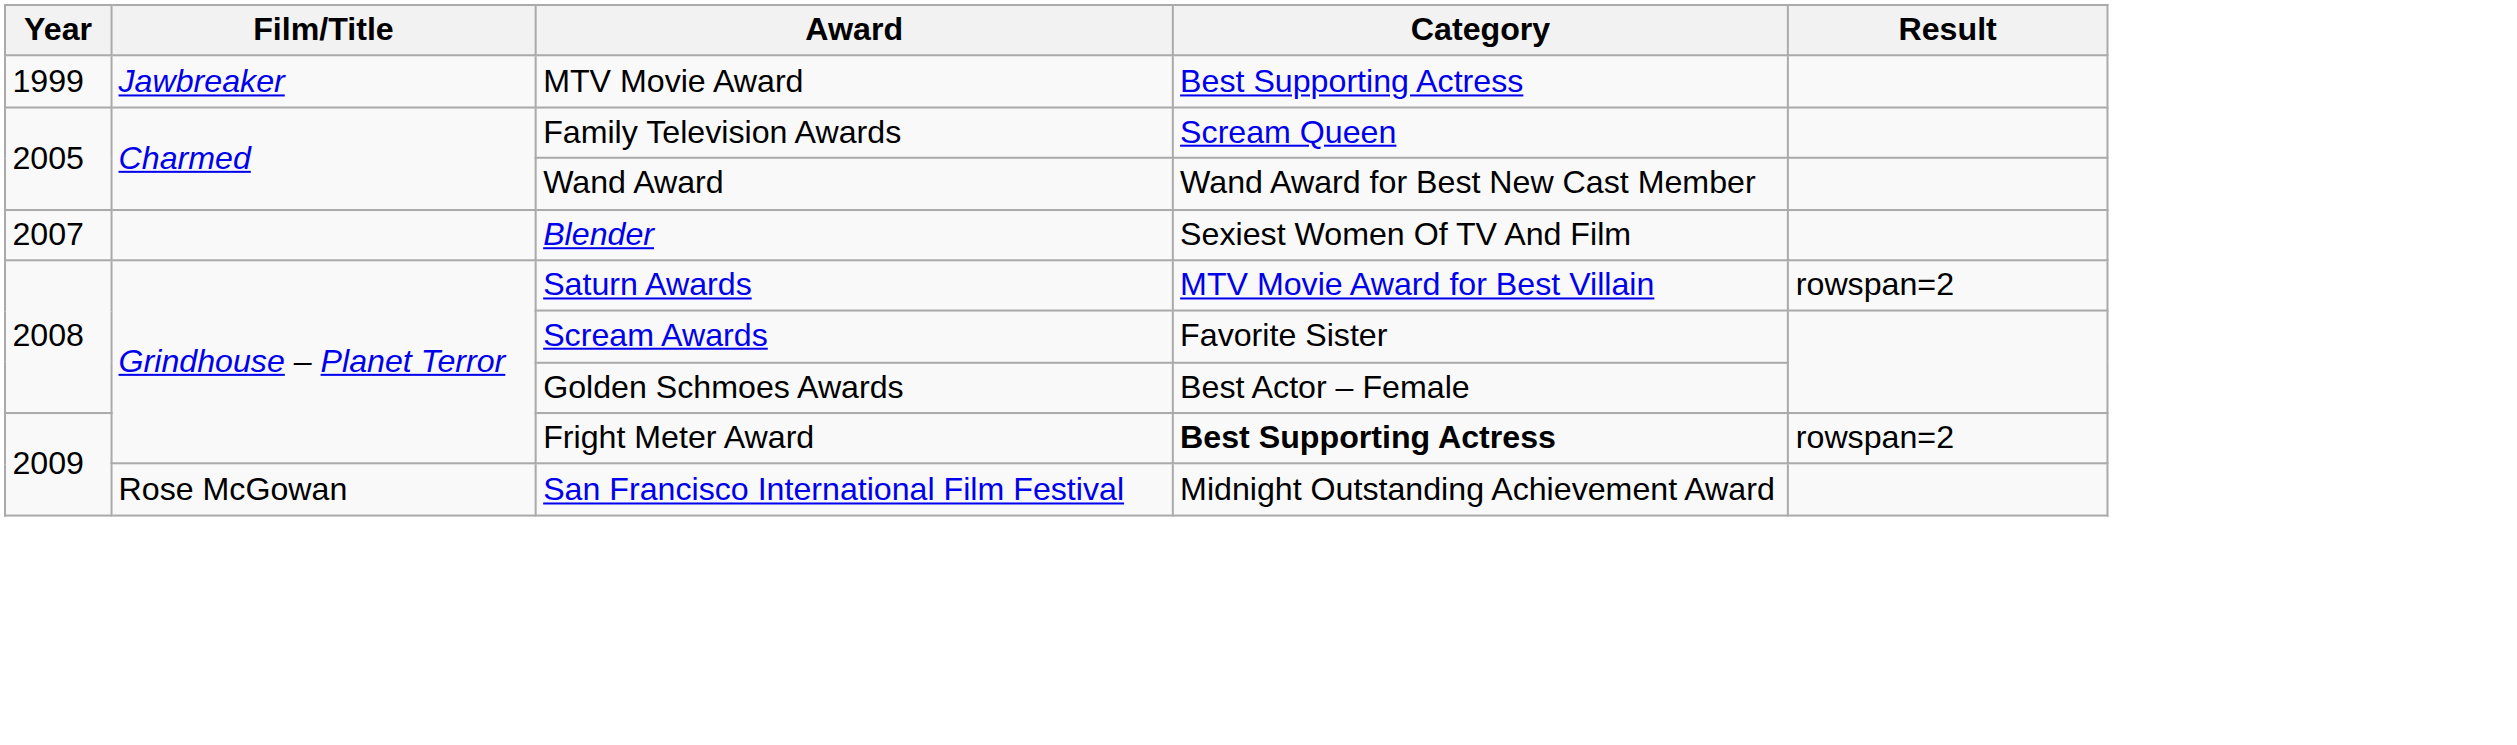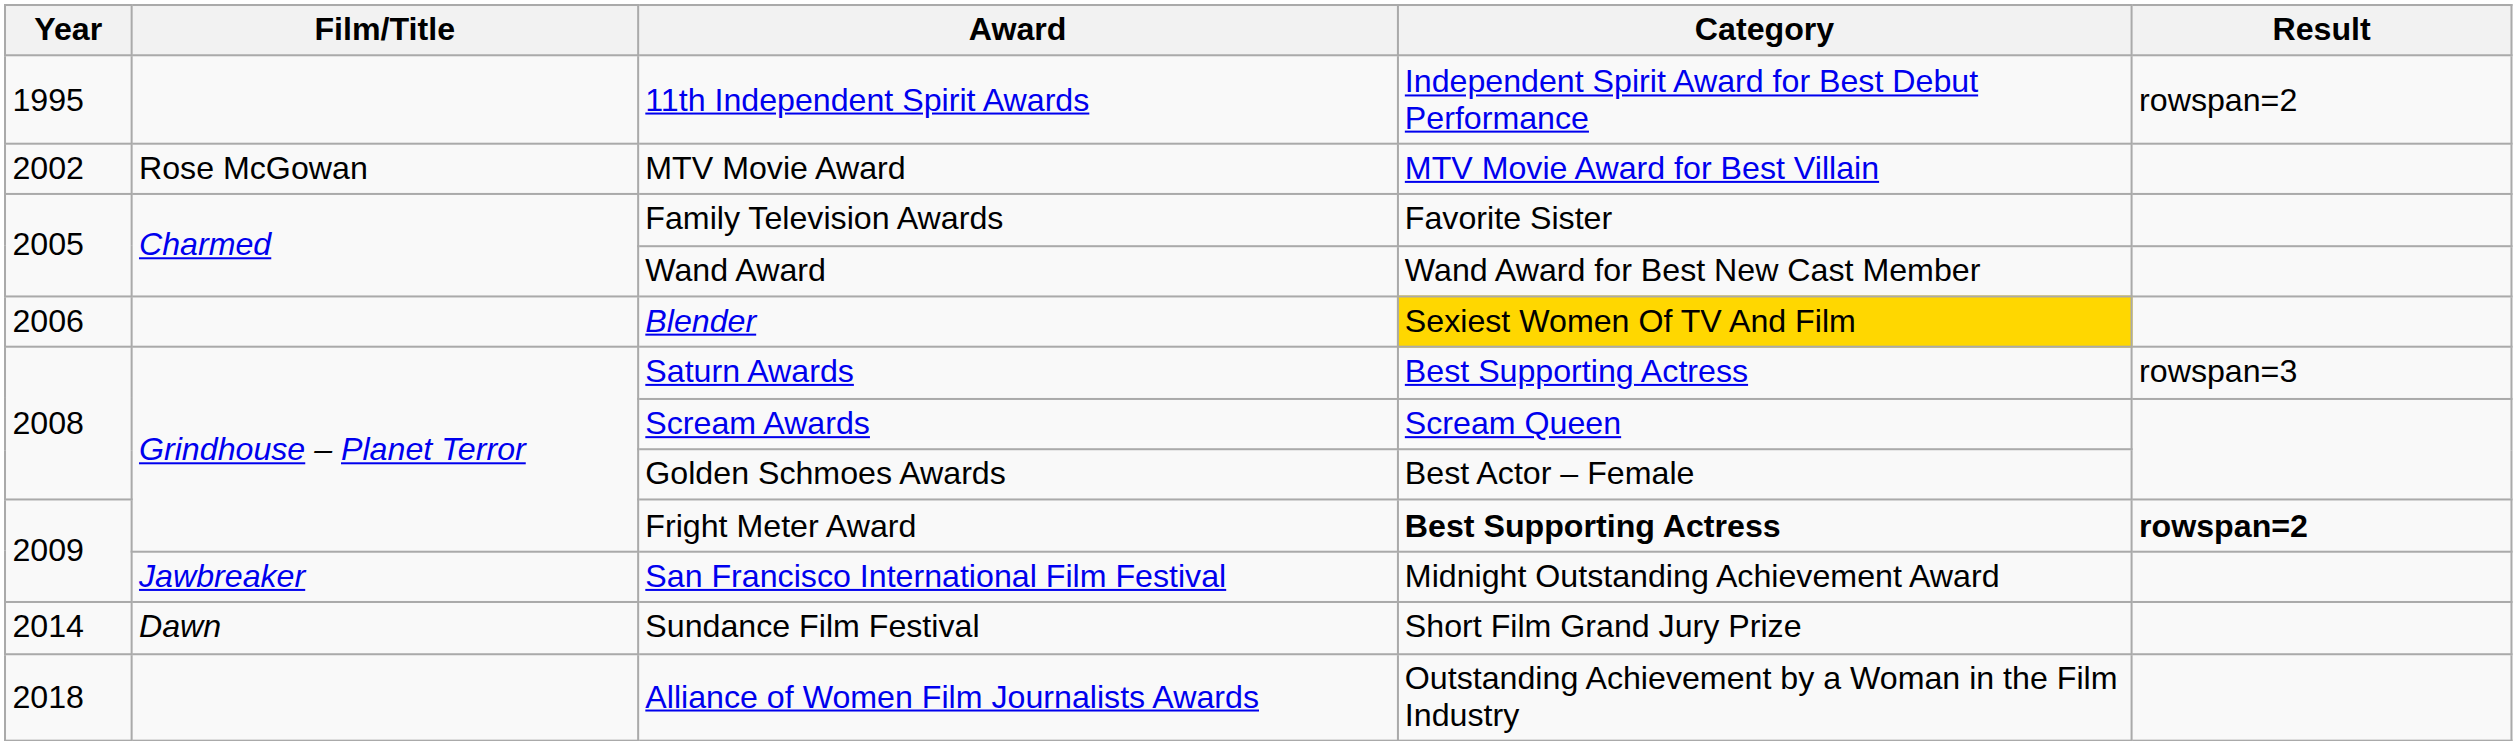+ row: (867, 99)
(48, 81) 1999 -> (48, 168) 2002
(202, 81) Jawbreaker -> (253, 168) Rose McGowan
(1352, 81) Best Supporting Actress -> (1642, 168) MTV Movie Award for Best Villain
(1288, 132) Scream Queen -> (1509, 219) Favorite Sister
(48, 234) 2007 -> (48, 321) 2006
(1406, 234) no background -> (1630, 321) gold background
(1417, 285) MTV Movie Award for Best Villain -> (1576, 372) Best Supporting Actress
(1875, 285) rowspan=2 -> (2218, 372) rowspan=3
(1284, 336) Favorite Sister -> (1513, 423) Scream Queen
(1875, 438) normal -> (2224, 525) bold
(233, 489) Rose McGowan -> (222, 576) Jawbreaker
+ row: (812, 627)
+ row: (952, 696)
